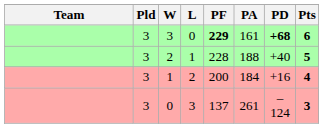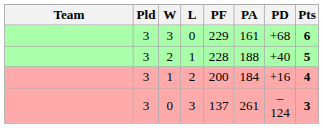(219, 35) bold -> (219, 35) normal
(280, 35) bold -> (280, 35) normal
